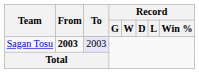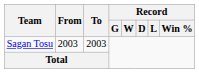(68, 44) bold -> (68, 44) normal
(96, 44) lavender background -> (96, 44) no background
